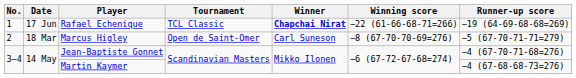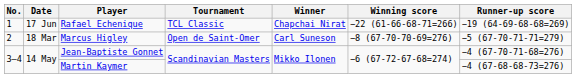(310, 25) bold -> (310, 25) normal
